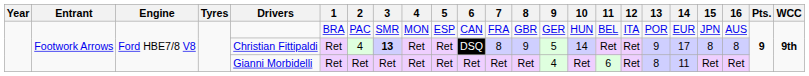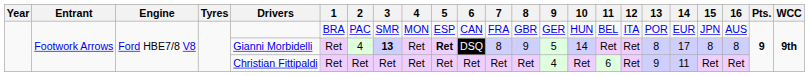(275, 47) Christian Fittipaldi -> (273, 47) Gianni Morbidelli
(444, 47) normal -> (444, 47) bold
(656, 47) 9 -> (656, 47) 8
(273, 63) Gianni Morbidelli -> (275, 63) Christian Fittipaldi
(656, 63) 8 -> (656, 63) 9
